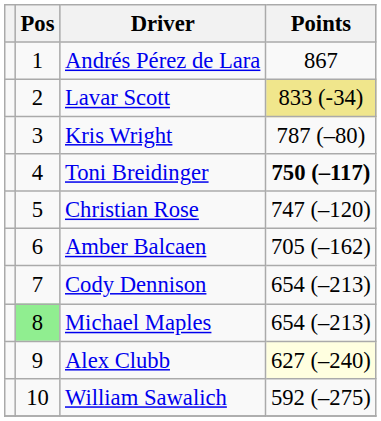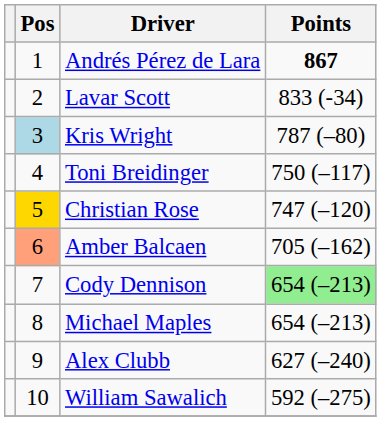(321, 60) normal -> (321, 60) bold
(321, 98) khaki background -> (321, 98) no background
(38, 135) no background -> (38, 135) lightblue background
(321, 172) bold -> (321, 172) normal
(38, 210) no background -> (38, 210) gold background
(38, 247) no background -> (38, 247) lightsalmon background
(321, 284) no background -> (321, 284) lightgreen background
(38, 322) lightgreen background -> (38, 322) no background
(321, 359) lightyellow background -> (321, 359) no background
